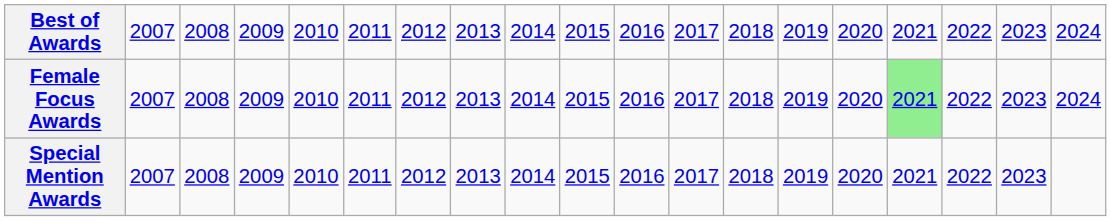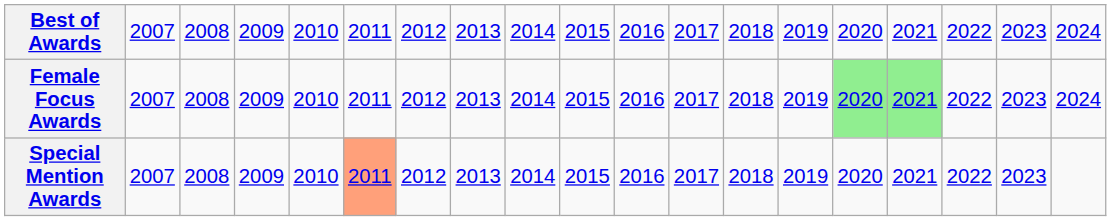(860, 98) no background -> (860, 98) lightgreen background
(370, 176) no background -> (370, 176) lightsalmon background
